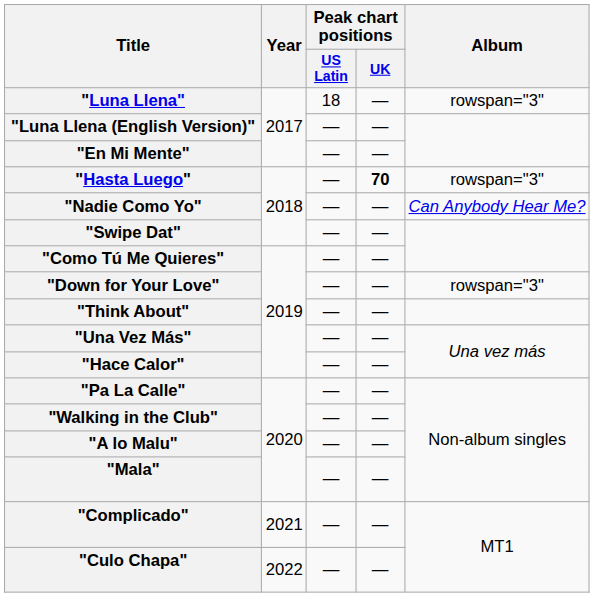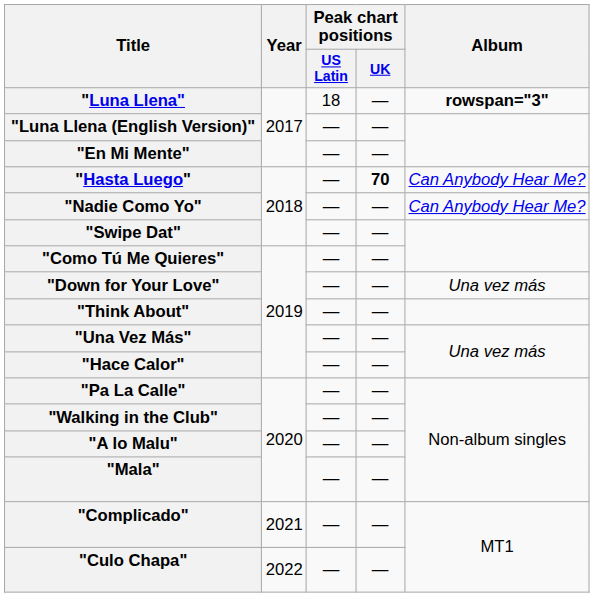(497, 100) normal -> (497, 100) bold
(497, 179) rowspan="3" -> (497, 179) Can Anybody Hear Me?
(497, 285) rowspan="3" -> (497, 285) Una vez más
